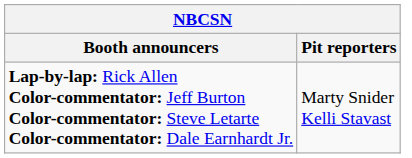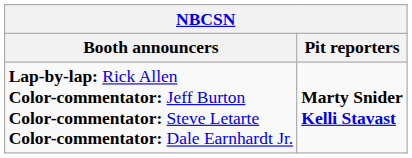(348, 107) normal -> (352, 107) bold
